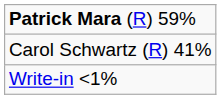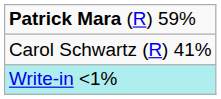(63, 79) no background -> (63, 79) paleturquoise background
